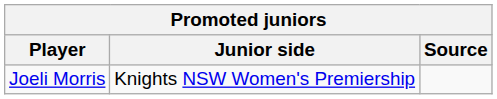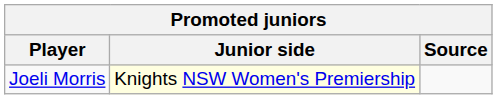(265, 80) no background -> (265, 80) lightyellow background
